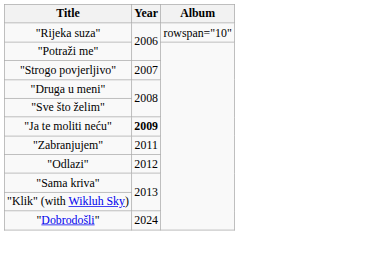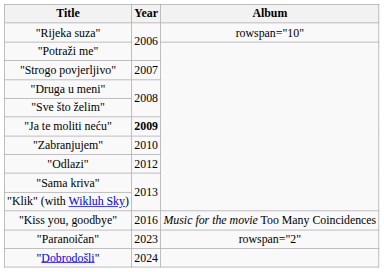(146, 145) 2011 -> (146, 145) 2010
+ row: (68, 220)
+ row: (68, 239)
